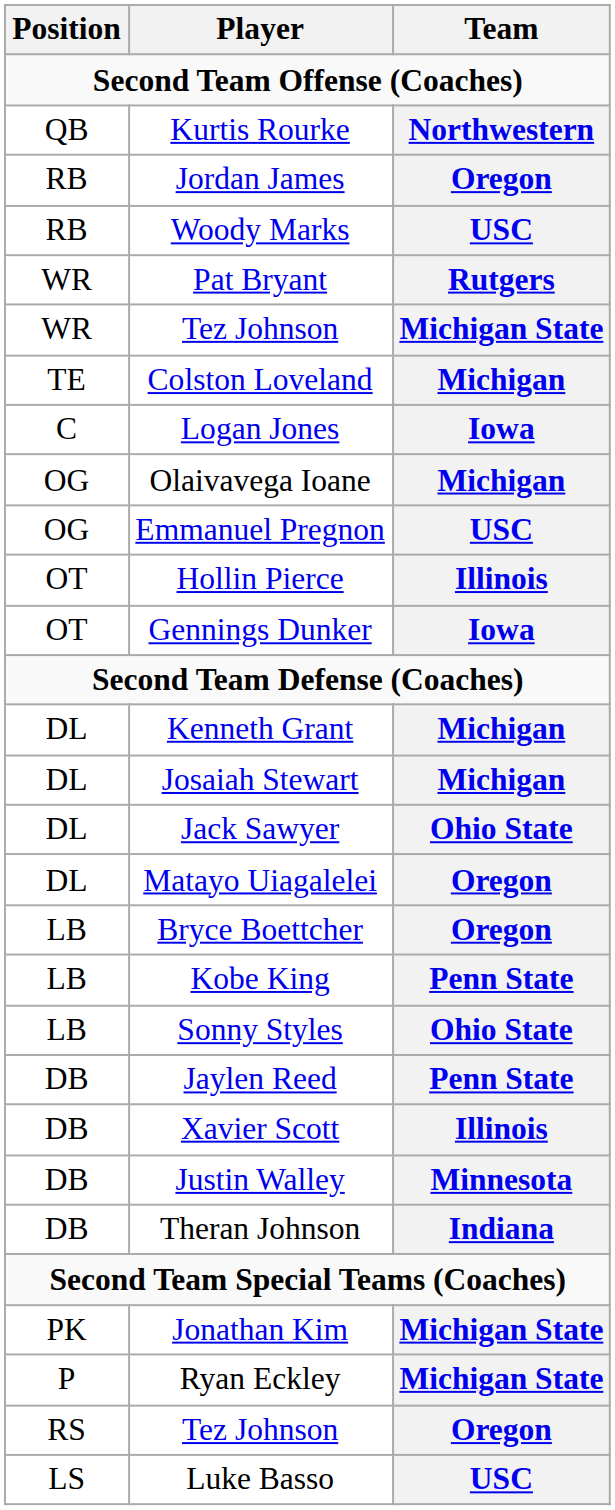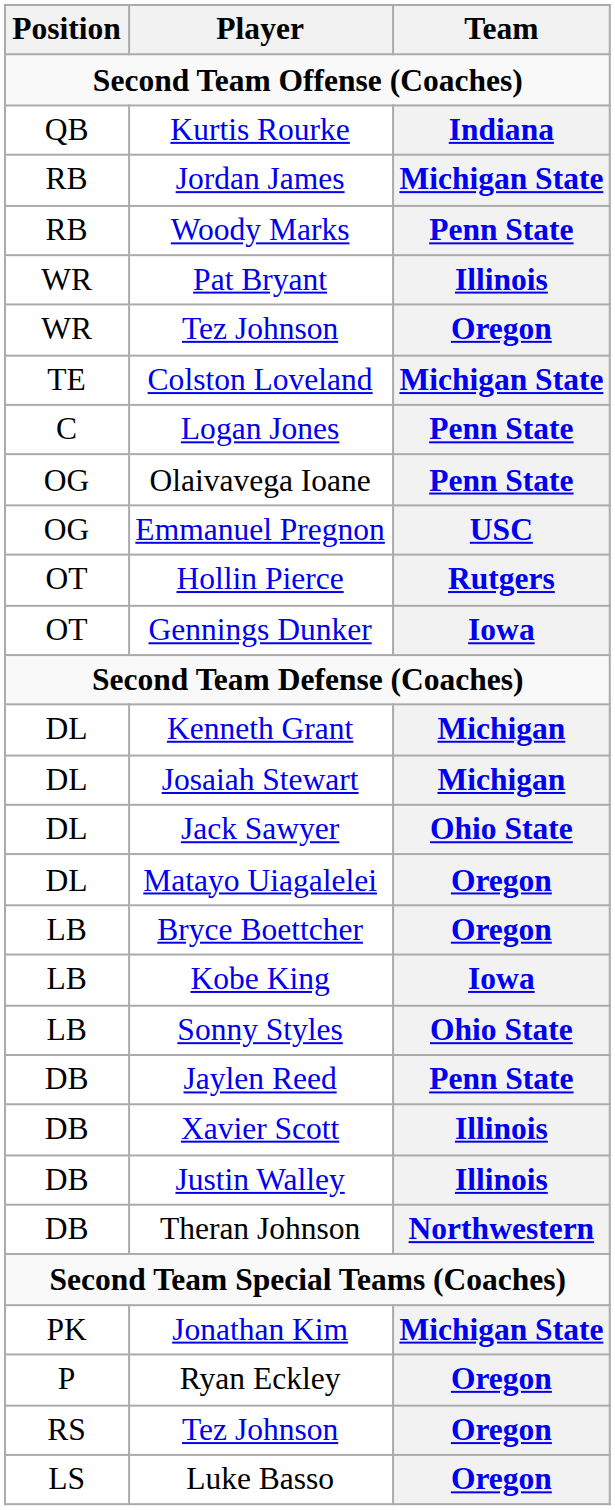(501, 129) Northwestern -> (501, 129) Indiana
(501, 179) Oregon -> (501, 179) Michigan State
(501, 229) USC -> (501, 229) Penn State
(501, 279) Rutgers -> (501, 279) Illinois
(501, 329) Michigan State -> (501, 329) Oregon
(501, 379) Michigan -> (501, 379) Michigan State
(501, 429) Iowa -> (501, 429) Penn State
(501, 479) Michigan -> (501, 479) Penn State
(501, 579) Illinois -> (501, 579) Rutgers
(501, 979) Penn State -> (501, 979) Iowa
(501, 1179) Minnesota -> (501, 1179) Illinois
(501, 1229) Indiana -> (501, 1229) Northwestern
(501, 1379) Michigan State -> (501, 1379) Oregon
(501, 1479) USC -> (501, 1479) Oregon
